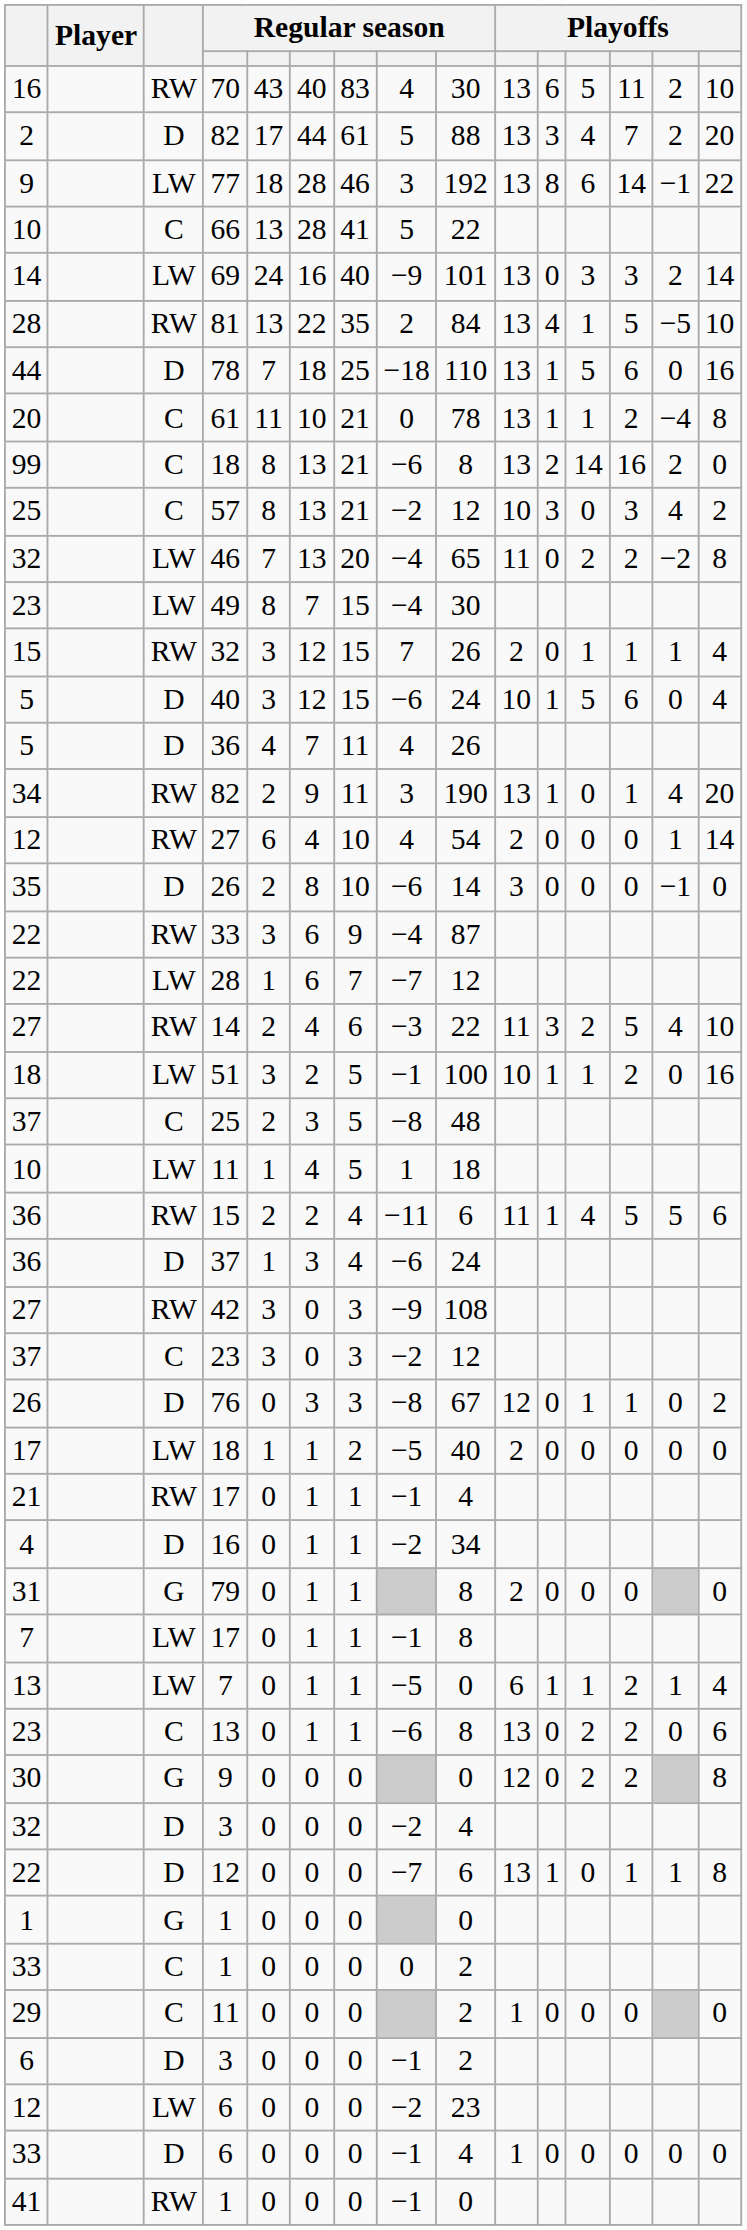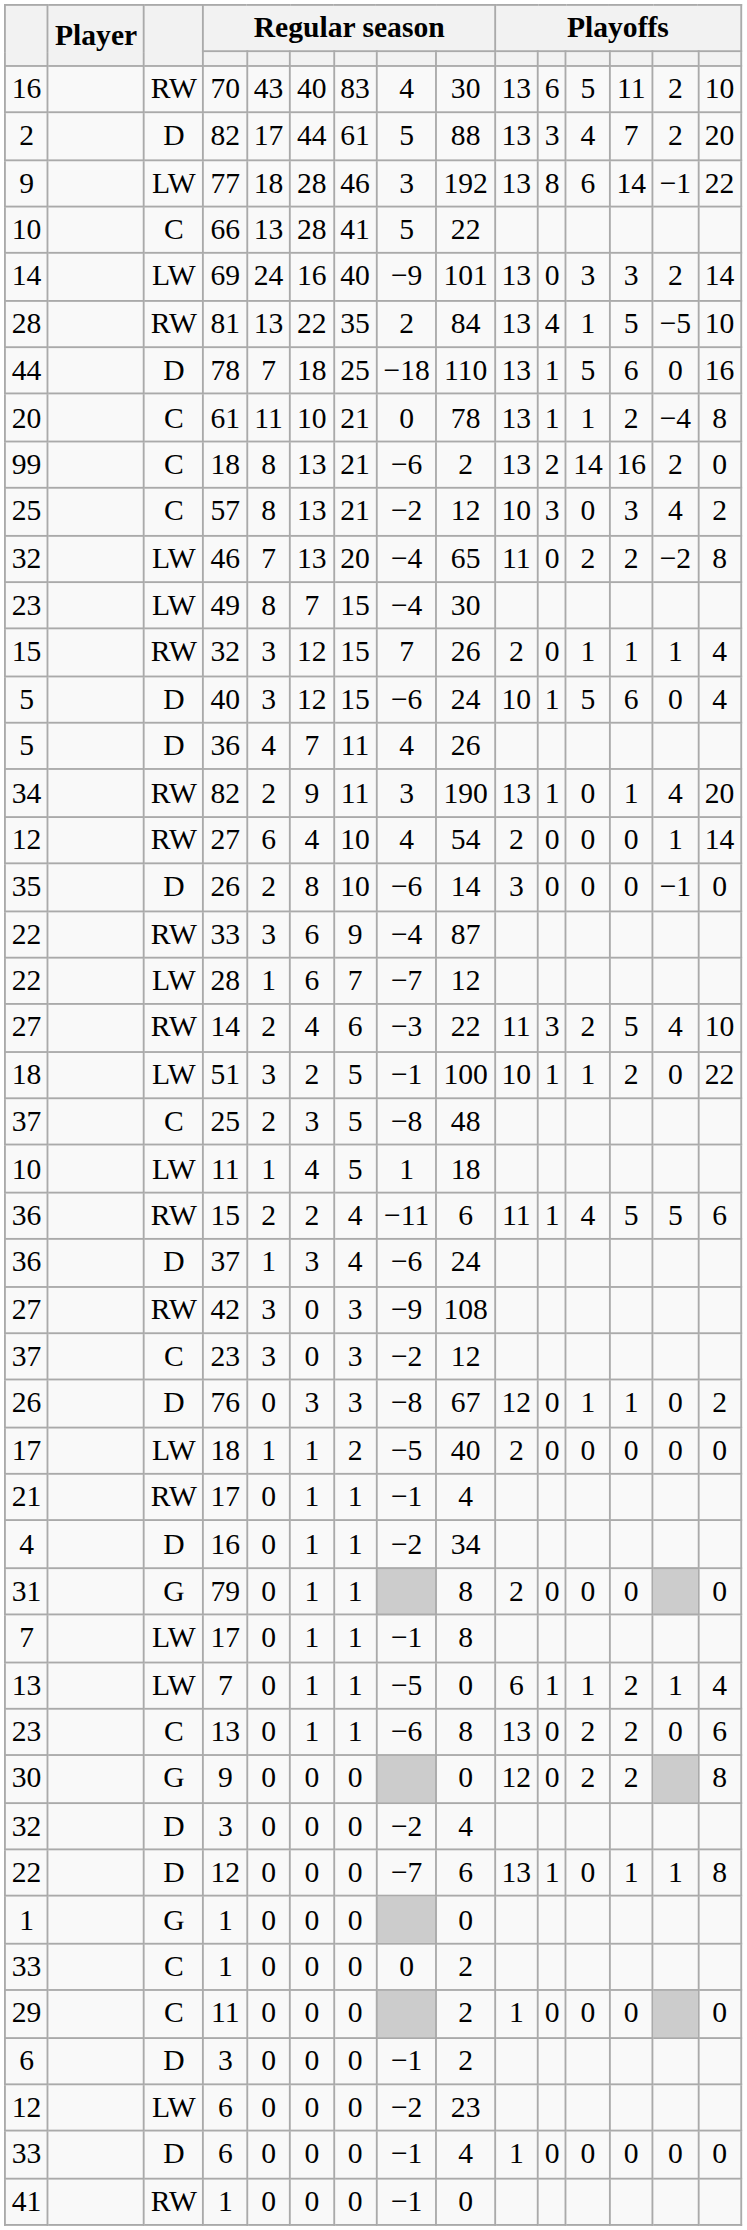(466, 464) 8 -> (466, 464) 2
(720, 1074) 16 -> (720, 1074) 22
